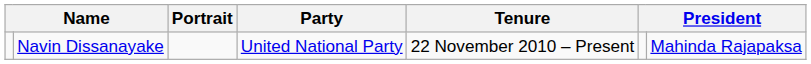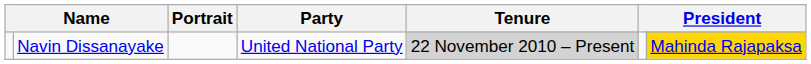(522, 46) no background -> (522, 46) lightgrey background
(726, 46) no background -> (726, 46) gold background
